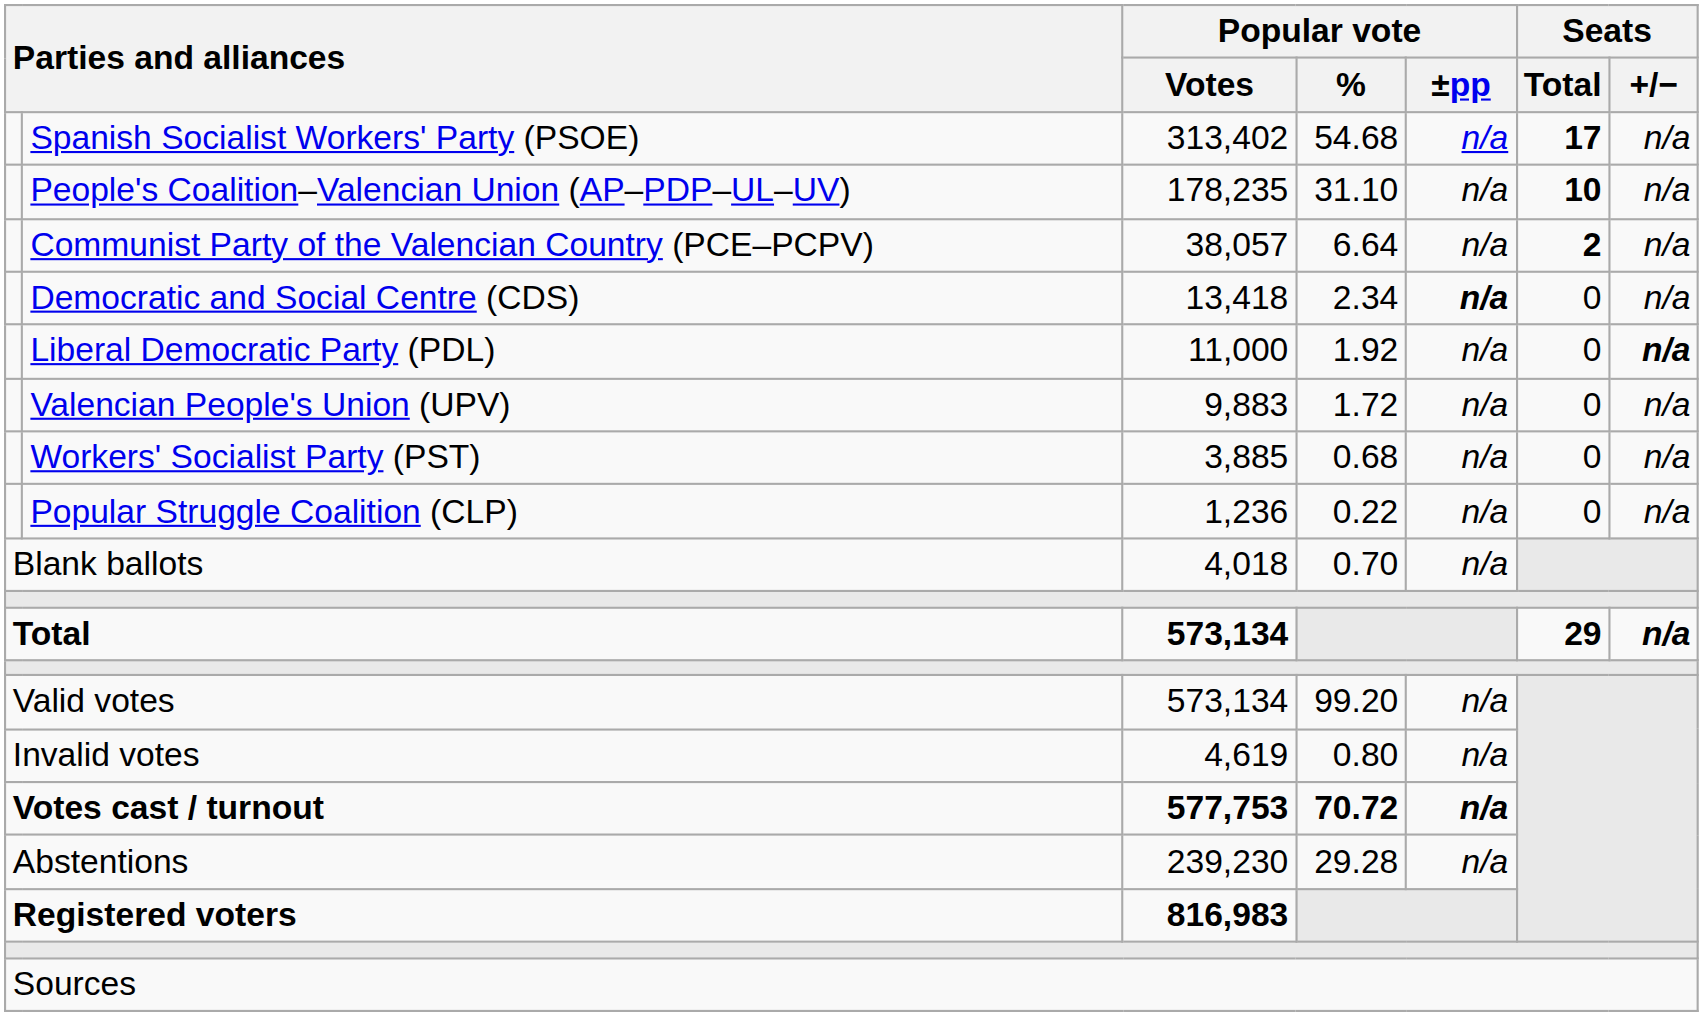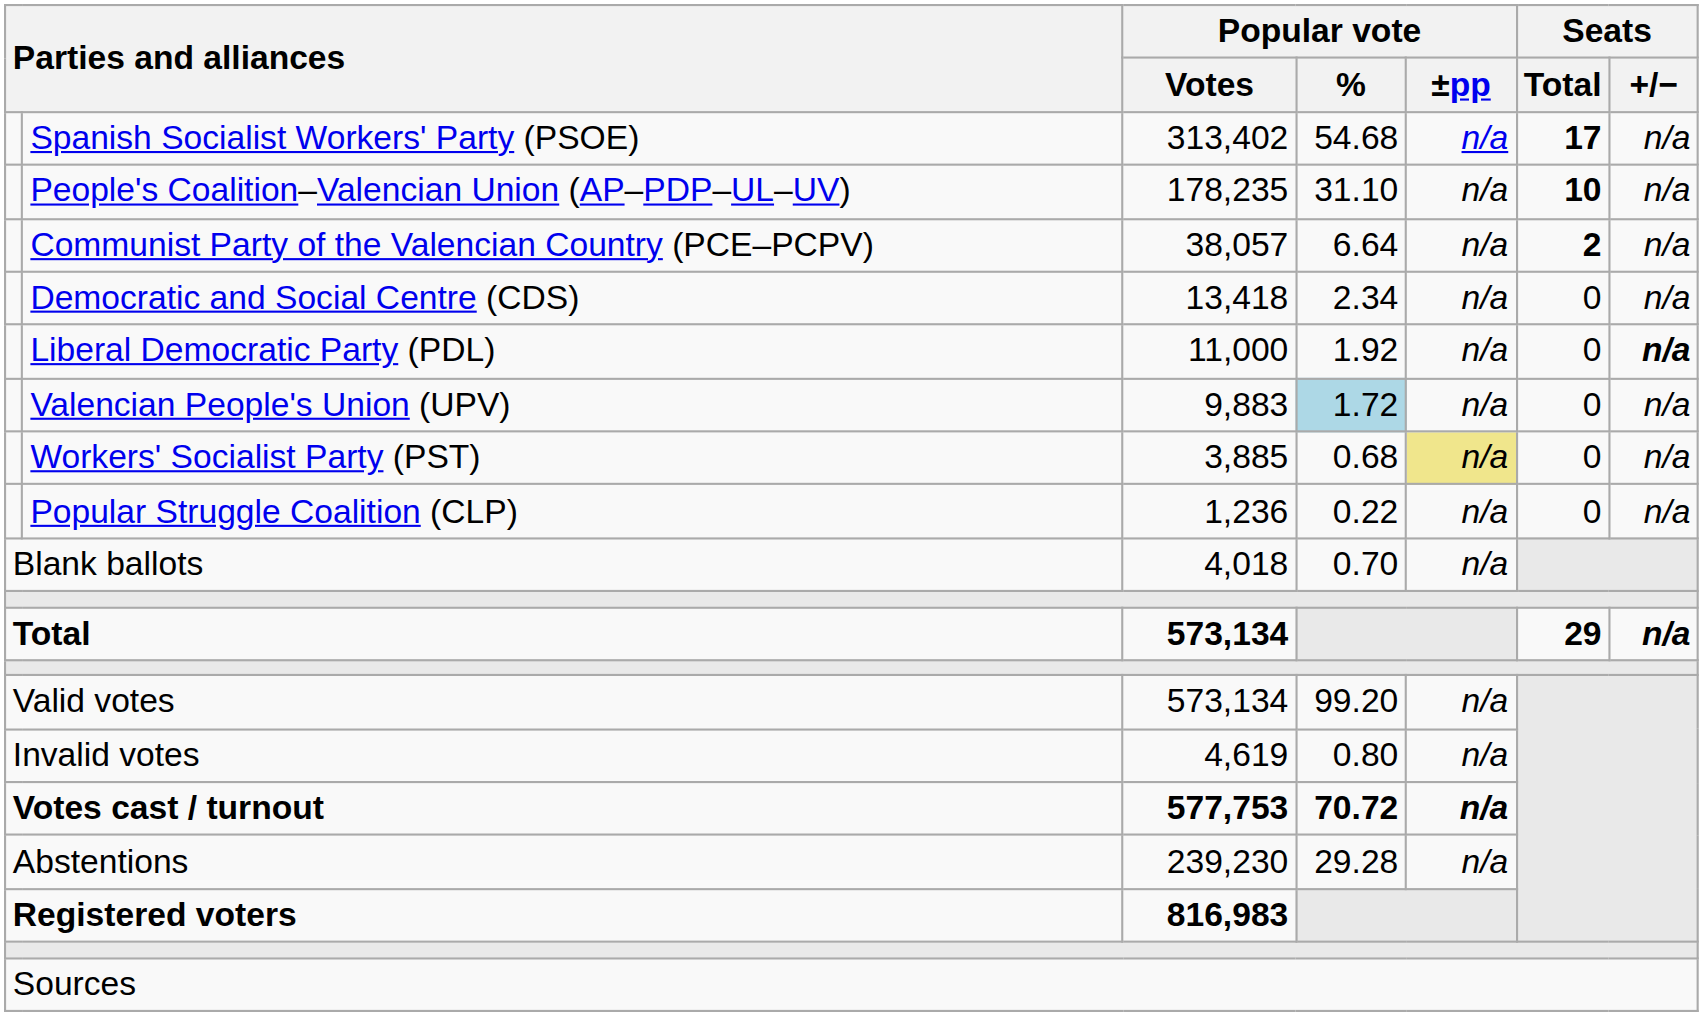(1484, 297) bold -> (1485, 297) normal
(1366, 404) no background -> (1366, 404) lightblue background
(1485, 457) no background -> (1485, 457) khaki background
